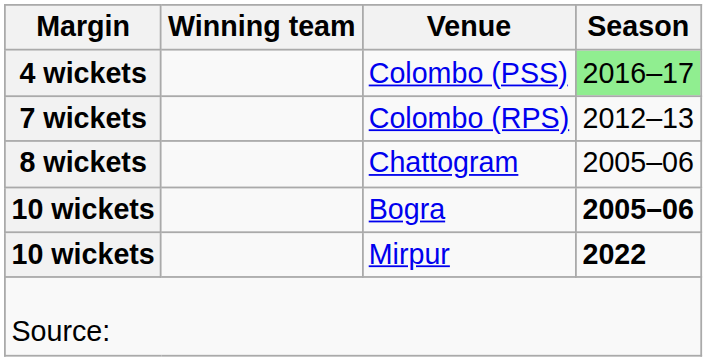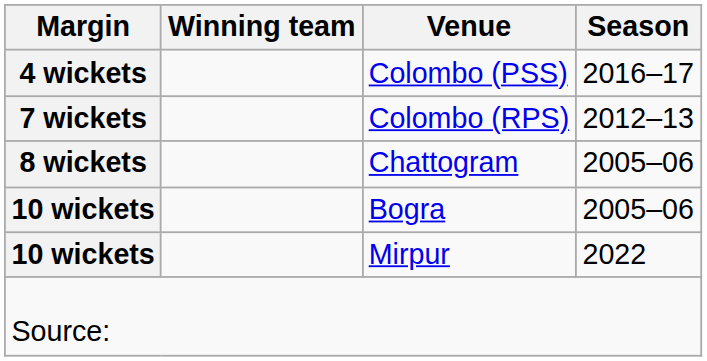(638, 72) lightgreen background -> (638, 72) no background
(638, 208) bold -> (638, 208) normal
(614, 254) bold -> (614, 254) normal
